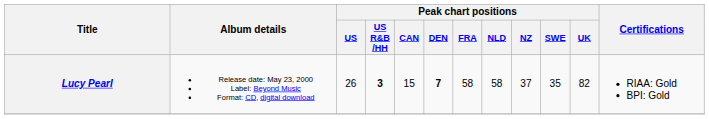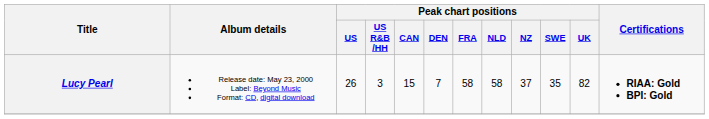(380, 84) bold -> (380, 84) normal
(438, 84) bold -> (438, 84) normal
(652, 90) normal -> (652, 90) bold
